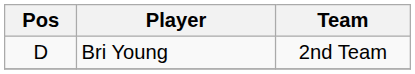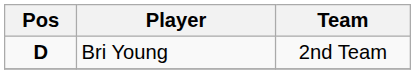(41, 52) normal -> (41, 52) bold
